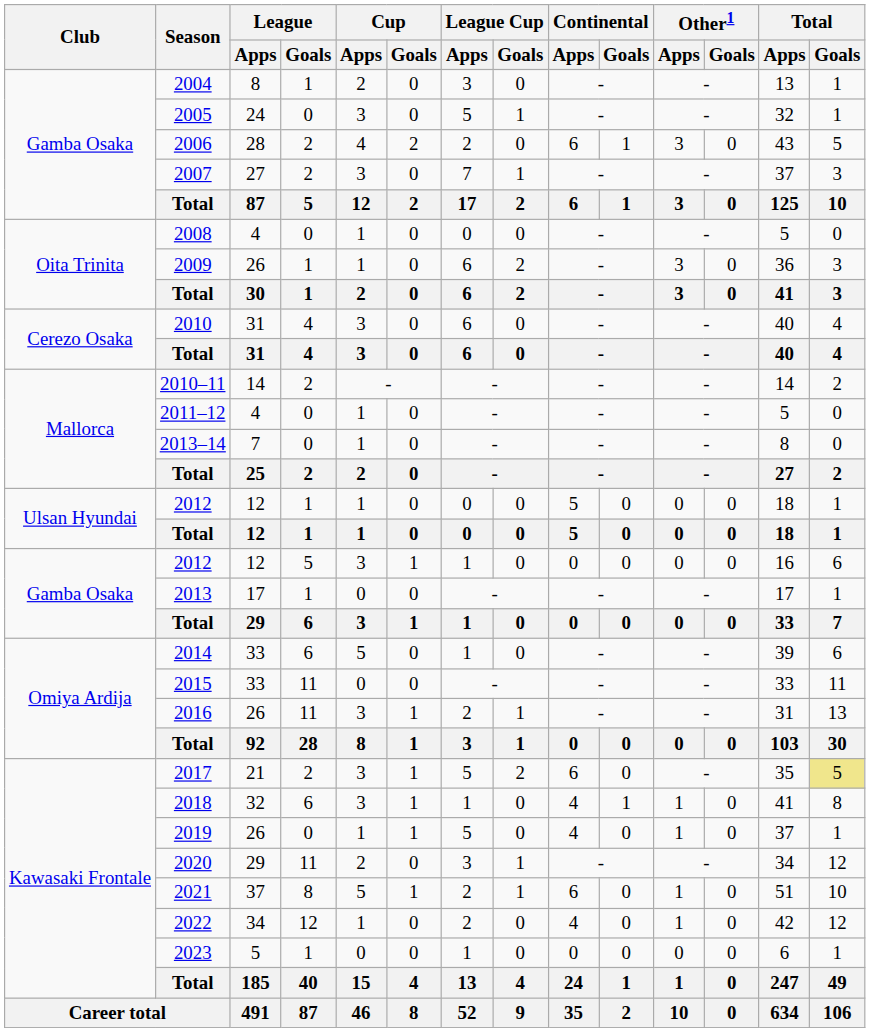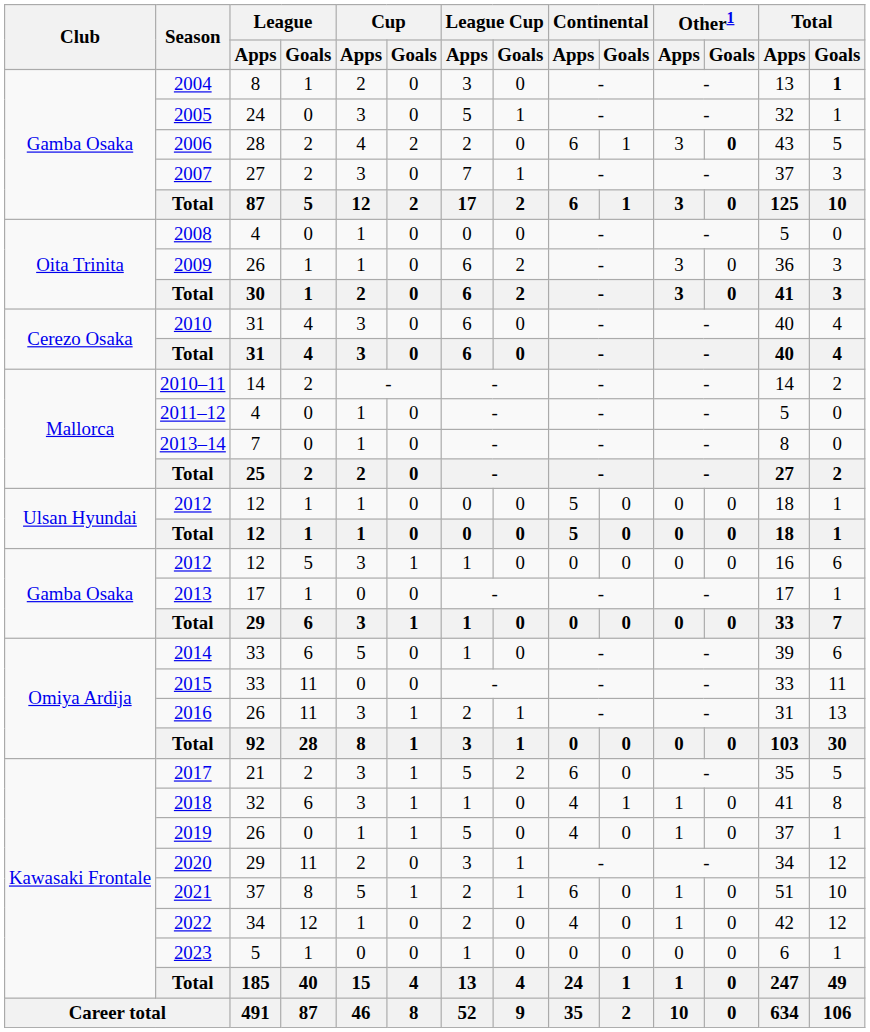(837, 84) normal -> (837, 84) bold
(732, 144) normal -> (732, 144) bold
(837, 773) khaki background -> (837, 773) no background
